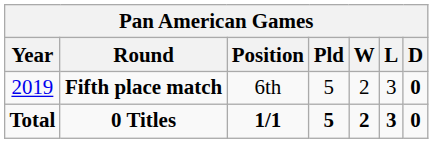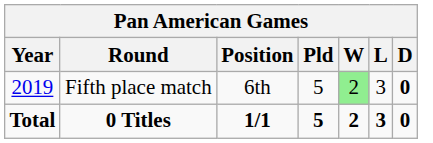(144, 87) bold -> (138, 87) normal
(364, 87) no background -> (354, 87) lightgreen background
